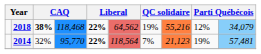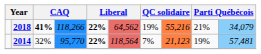(44, 27) 38% -> (44, 27) 41%
(71, 27) 118,468 -> (71, 27) 118,266
(202, 27) 12% -> (202, 27) 21%
